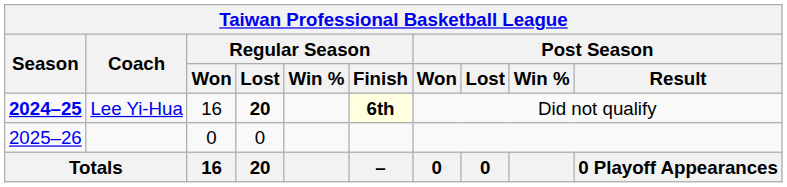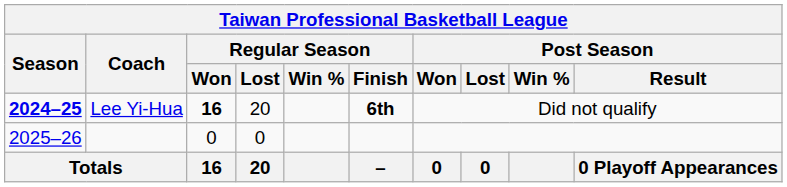(212, 108) normal -> (212, 108) bold
(260, 108) bold -> (260, 108) normal
(381, 108) lightyellow background -> (381, 108) no background
